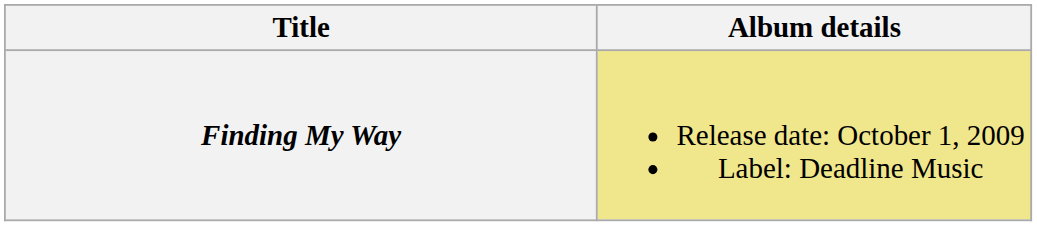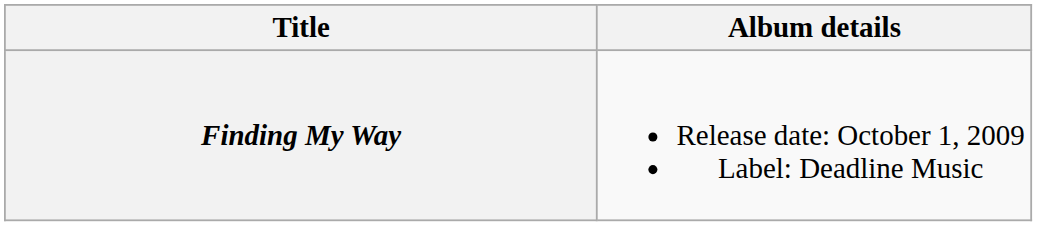(814, 152) khaki background -> (814, 152) no background
